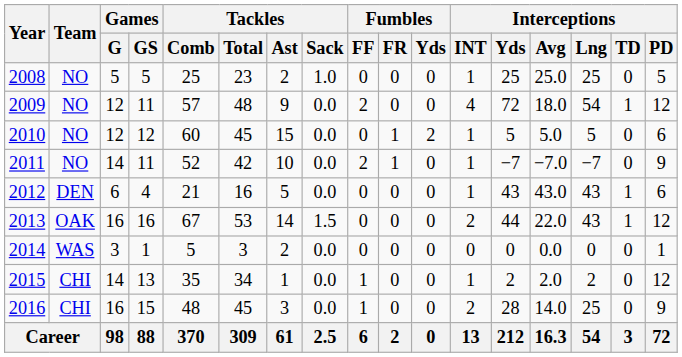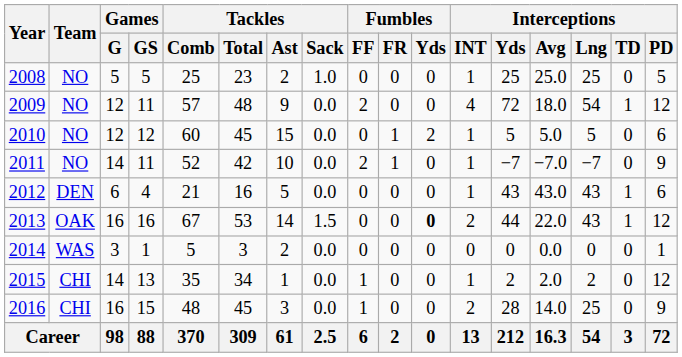(431, 221) normal -> (431, 221) bold
